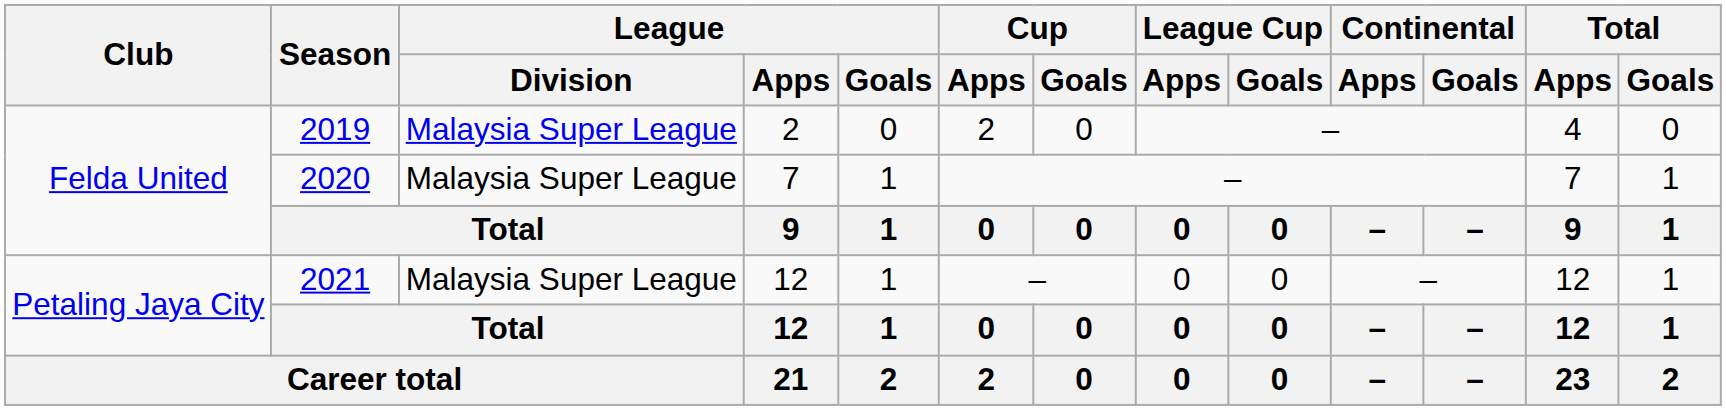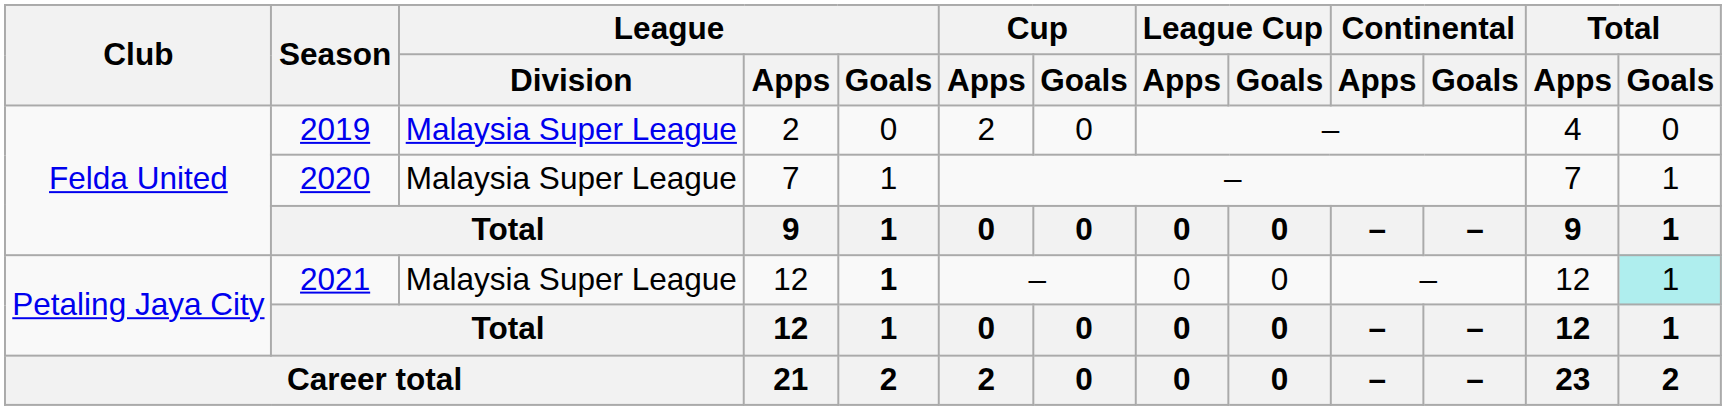(889, 279) normal -> (889, 279) bold
(1670, 279) no background -> (1670, 279) paleturquoise background
